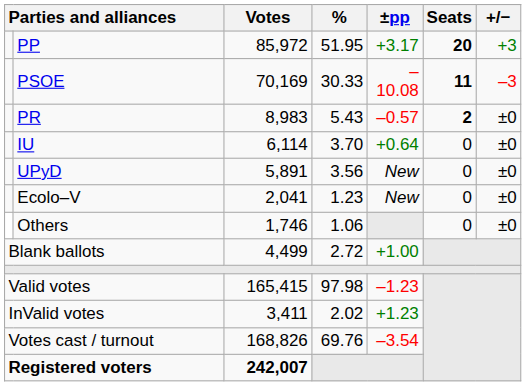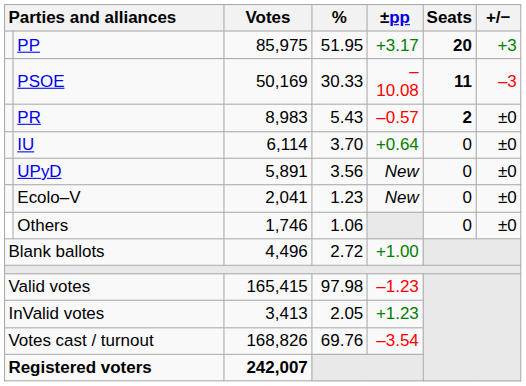(282, 44) 85,972 -> (282, 44) 85,975
(282, 81) 70,169 -> (282, 81) 50,169
(287, 252) 4,499 -> (287, 252) 4,496
(287, 313) 3,411 -> (287, 313) 3,413
(347, 313) 2.02 -> (347, 313) 2.05
